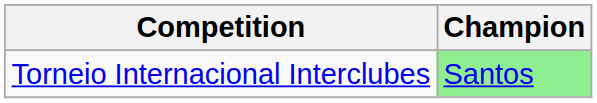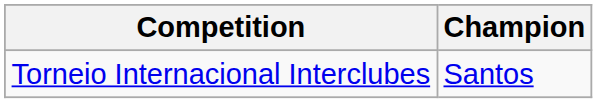(489, 73) lightgreen background -> (489, 73) no background
